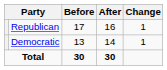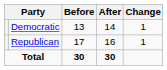rows swapped: (35, 27) <-> (35, 42)
